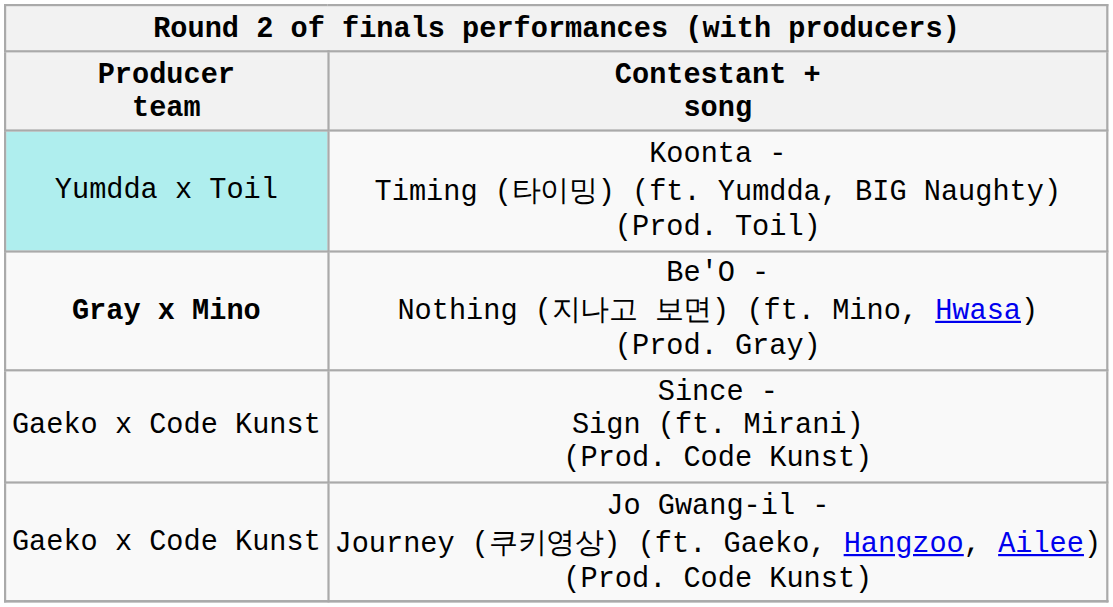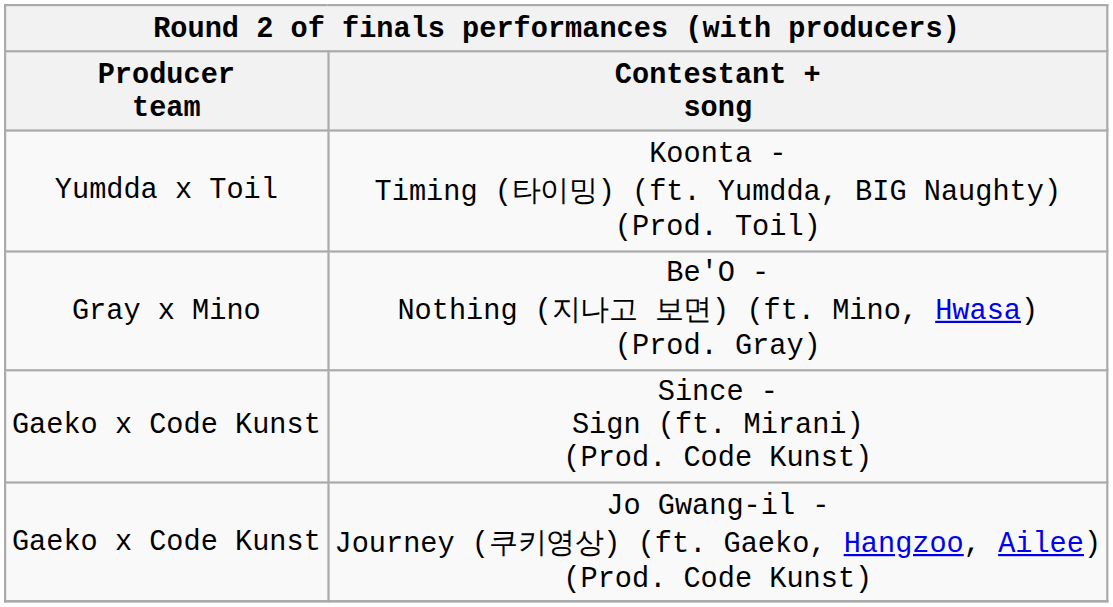(166, 191) paleturquoise background -> (166, 191) no background
(166, 310) bold -> (166, 310) normal
